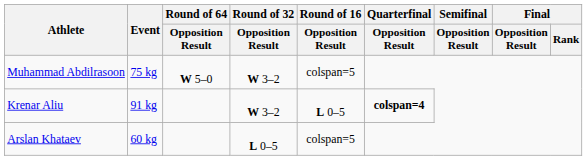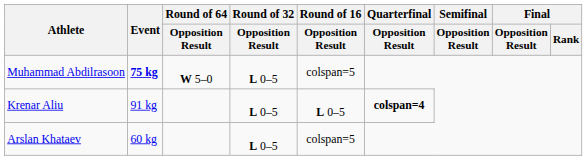(144, 72) normal -> (144, 72) bold
(263, 79) W 3–2 -> (263, 79) L 0–5
(263, 113) W 3–2 -> (263, 113) L 0–5
